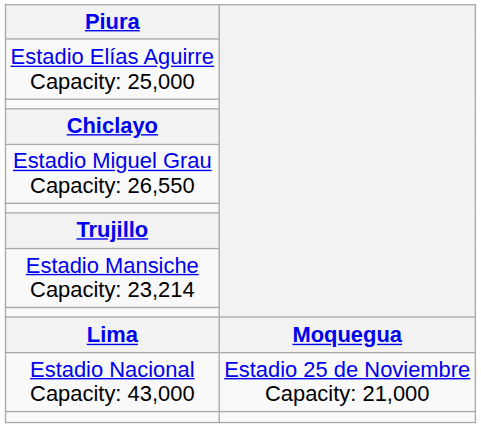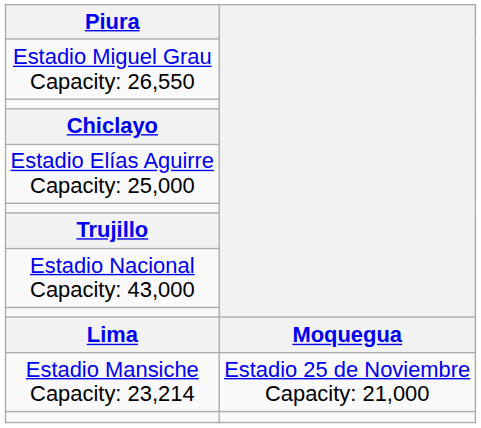(112, 68) Estadio Elías Aguirre Capacity: 25,000 -> (112, 68) Estadio Miguel Grau Capacity: 26,550
(112, 173) Estadio Miguel Grau Capacity: 26,550 -> (112, 173) Estadio Elías Aguirre Capacity: 25,000
(112, 277) Estadio Mansiche Capacity: 23,214 -> (112, 277) Estadio Nacional Capacity: 43,000
(112, 381) Estadio Nacional Capacity: 43,000 -> (112, 381) Estadio Mansiche Capacity: 23,214
